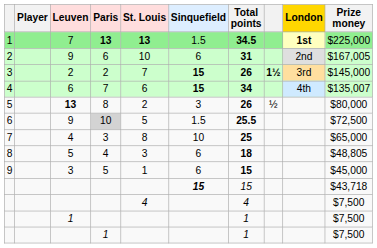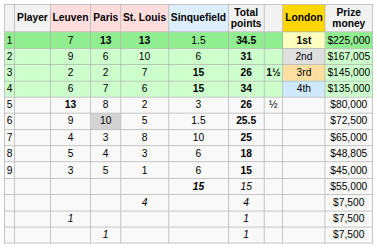(349, 89) $135,007 -> (349, 89) $135,000
(349, 186) $43,718 -> (349, 186) $55,000
